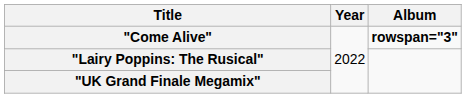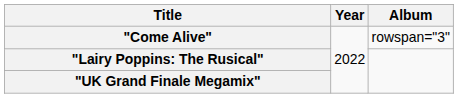(415, 37) bold -> (411, 37) normal
